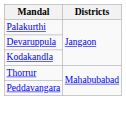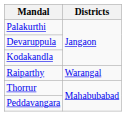+ row: (25, 73)
